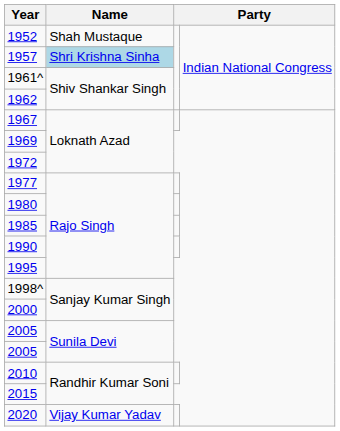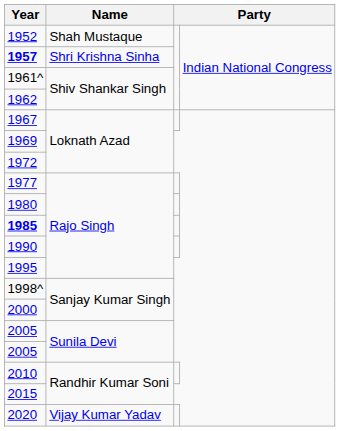(22, 57) normal -> (22, 57) bold
(104, 57) lightblue background -> (104, 57) no background
(22, 225) normal -> (22, 225) bold
